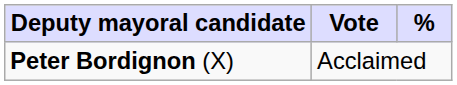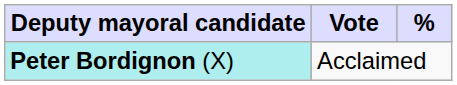(122, 60) no background -> (122, 60) paleturquoise background
